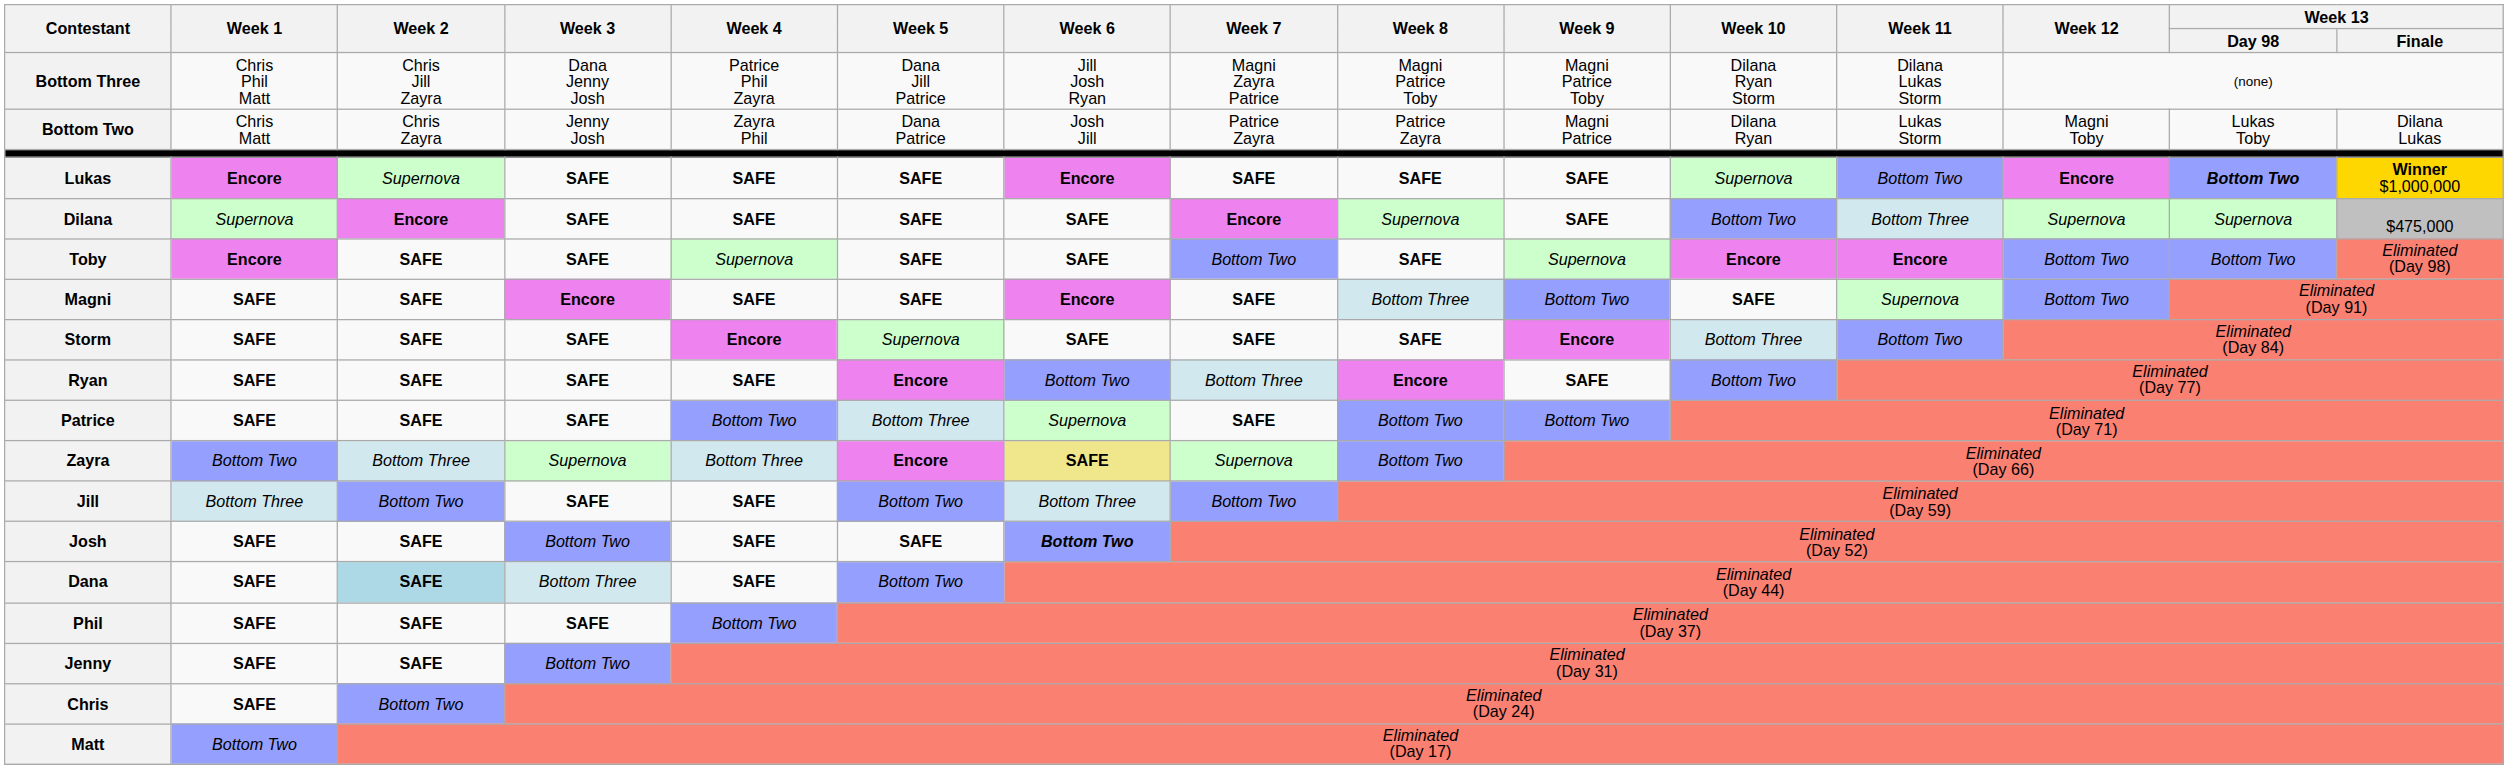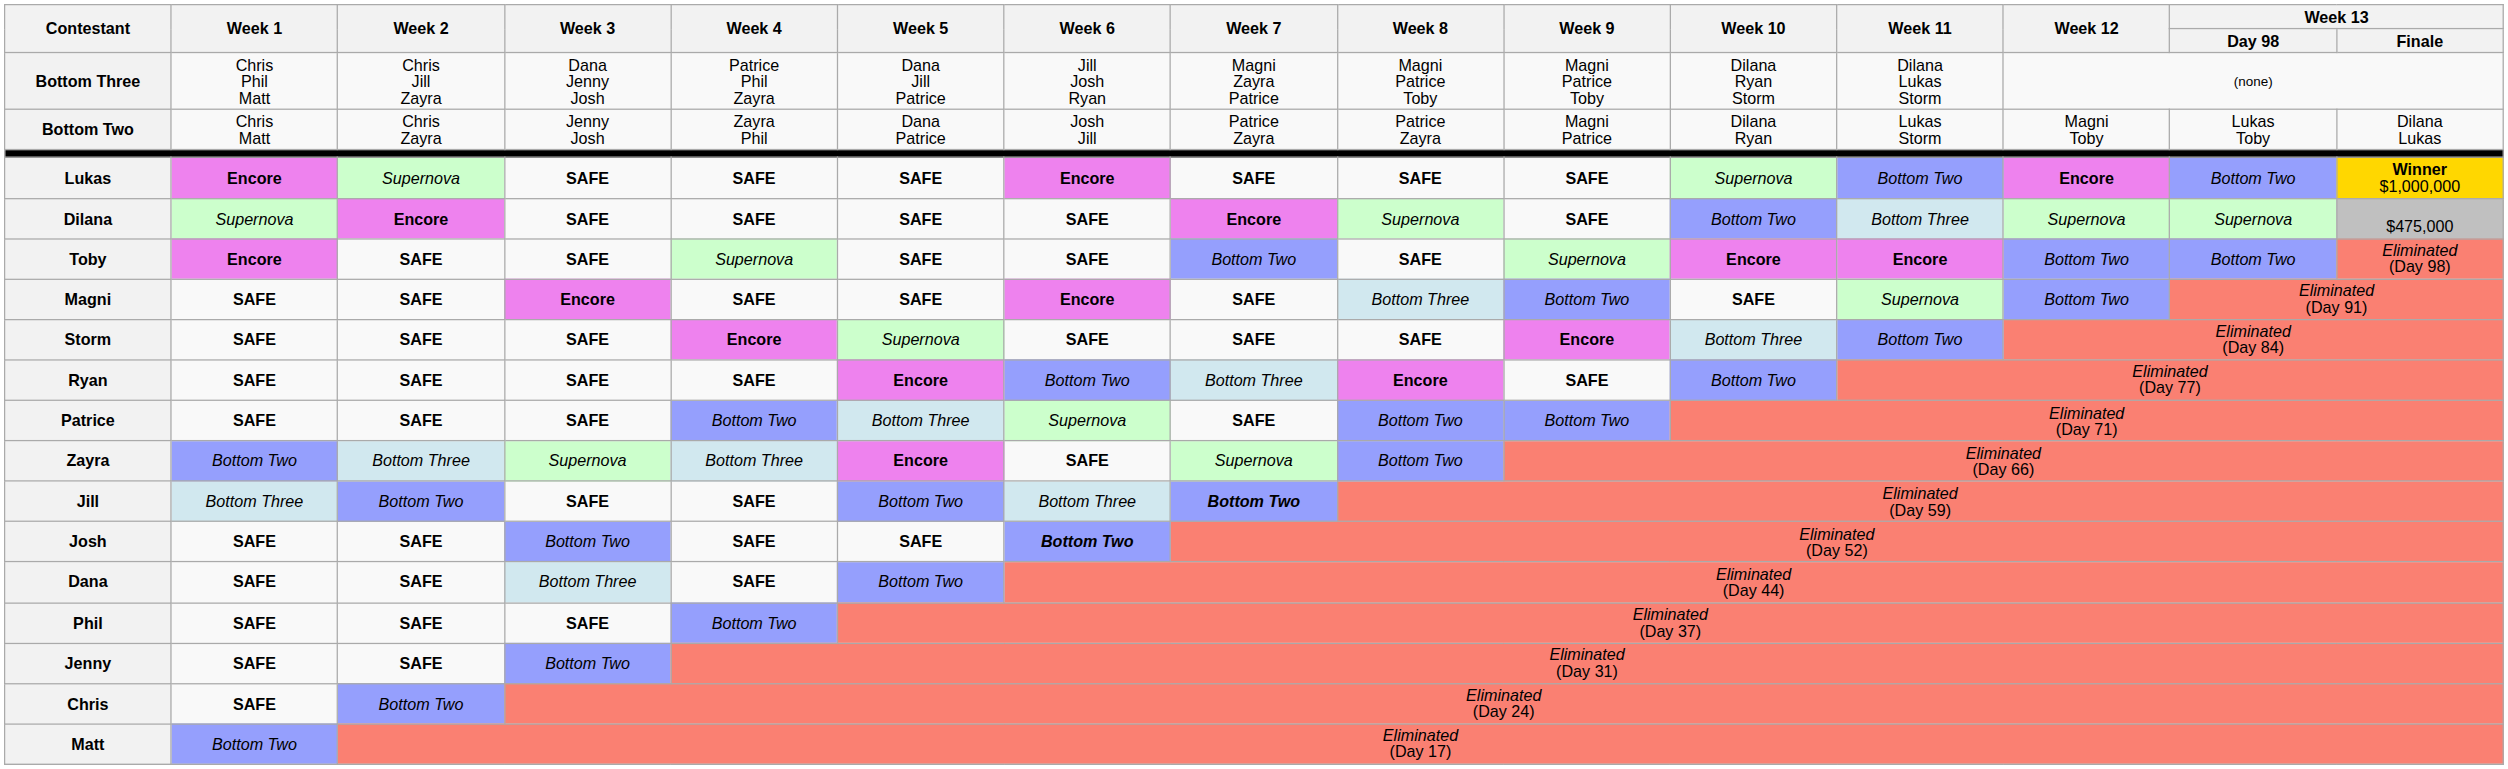(2253, 178) bold -> (2253, 178) normal
(1087, 461) khaki background -> (1087, 461) no background
(1254, 501) normal -> (1254, 501) bold
(421, 582) lightblue background -> (421, 582) no background
